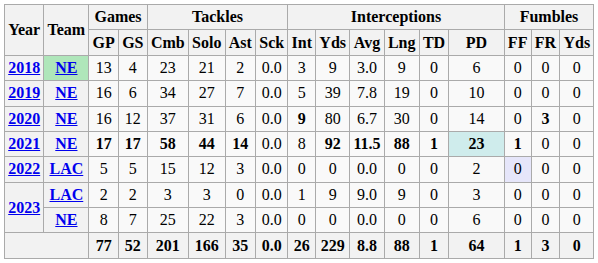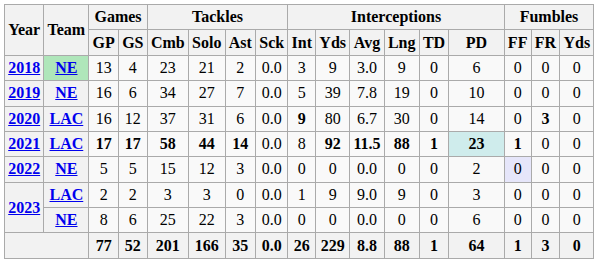(66, 118) NE -> (66, 118) LAC
(66, 144) NE -> (66, 144) LAC
(66, 169) LAC -> (66, 169) NE
(133, 220) 7 -> (133, 220) 6
